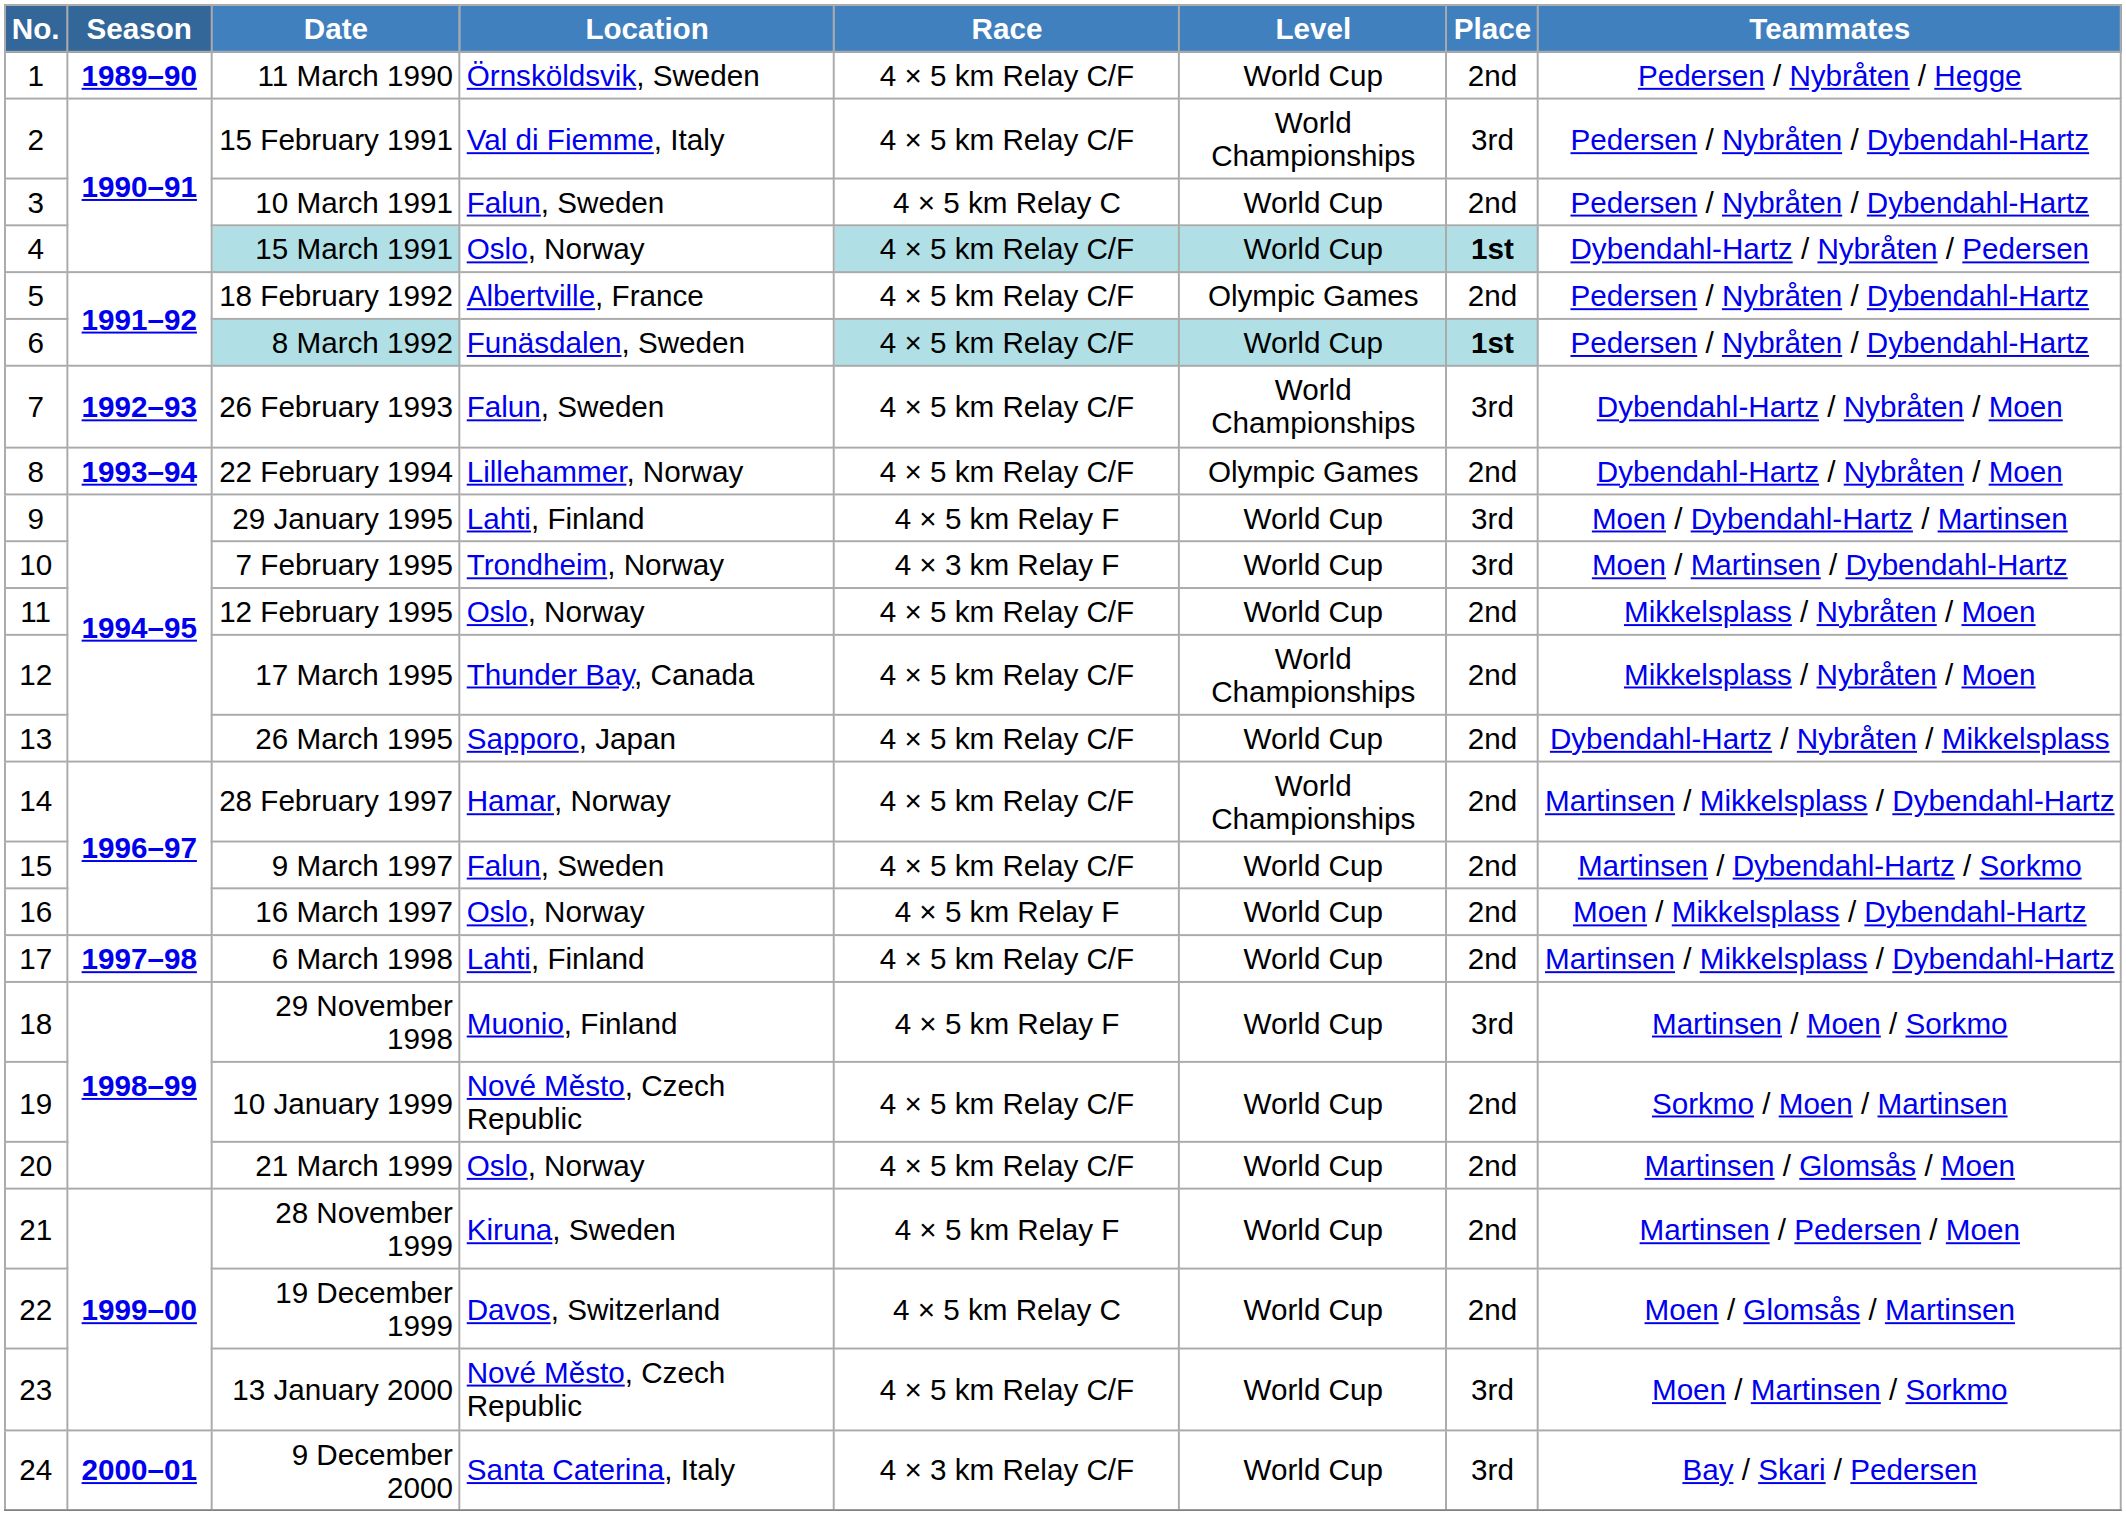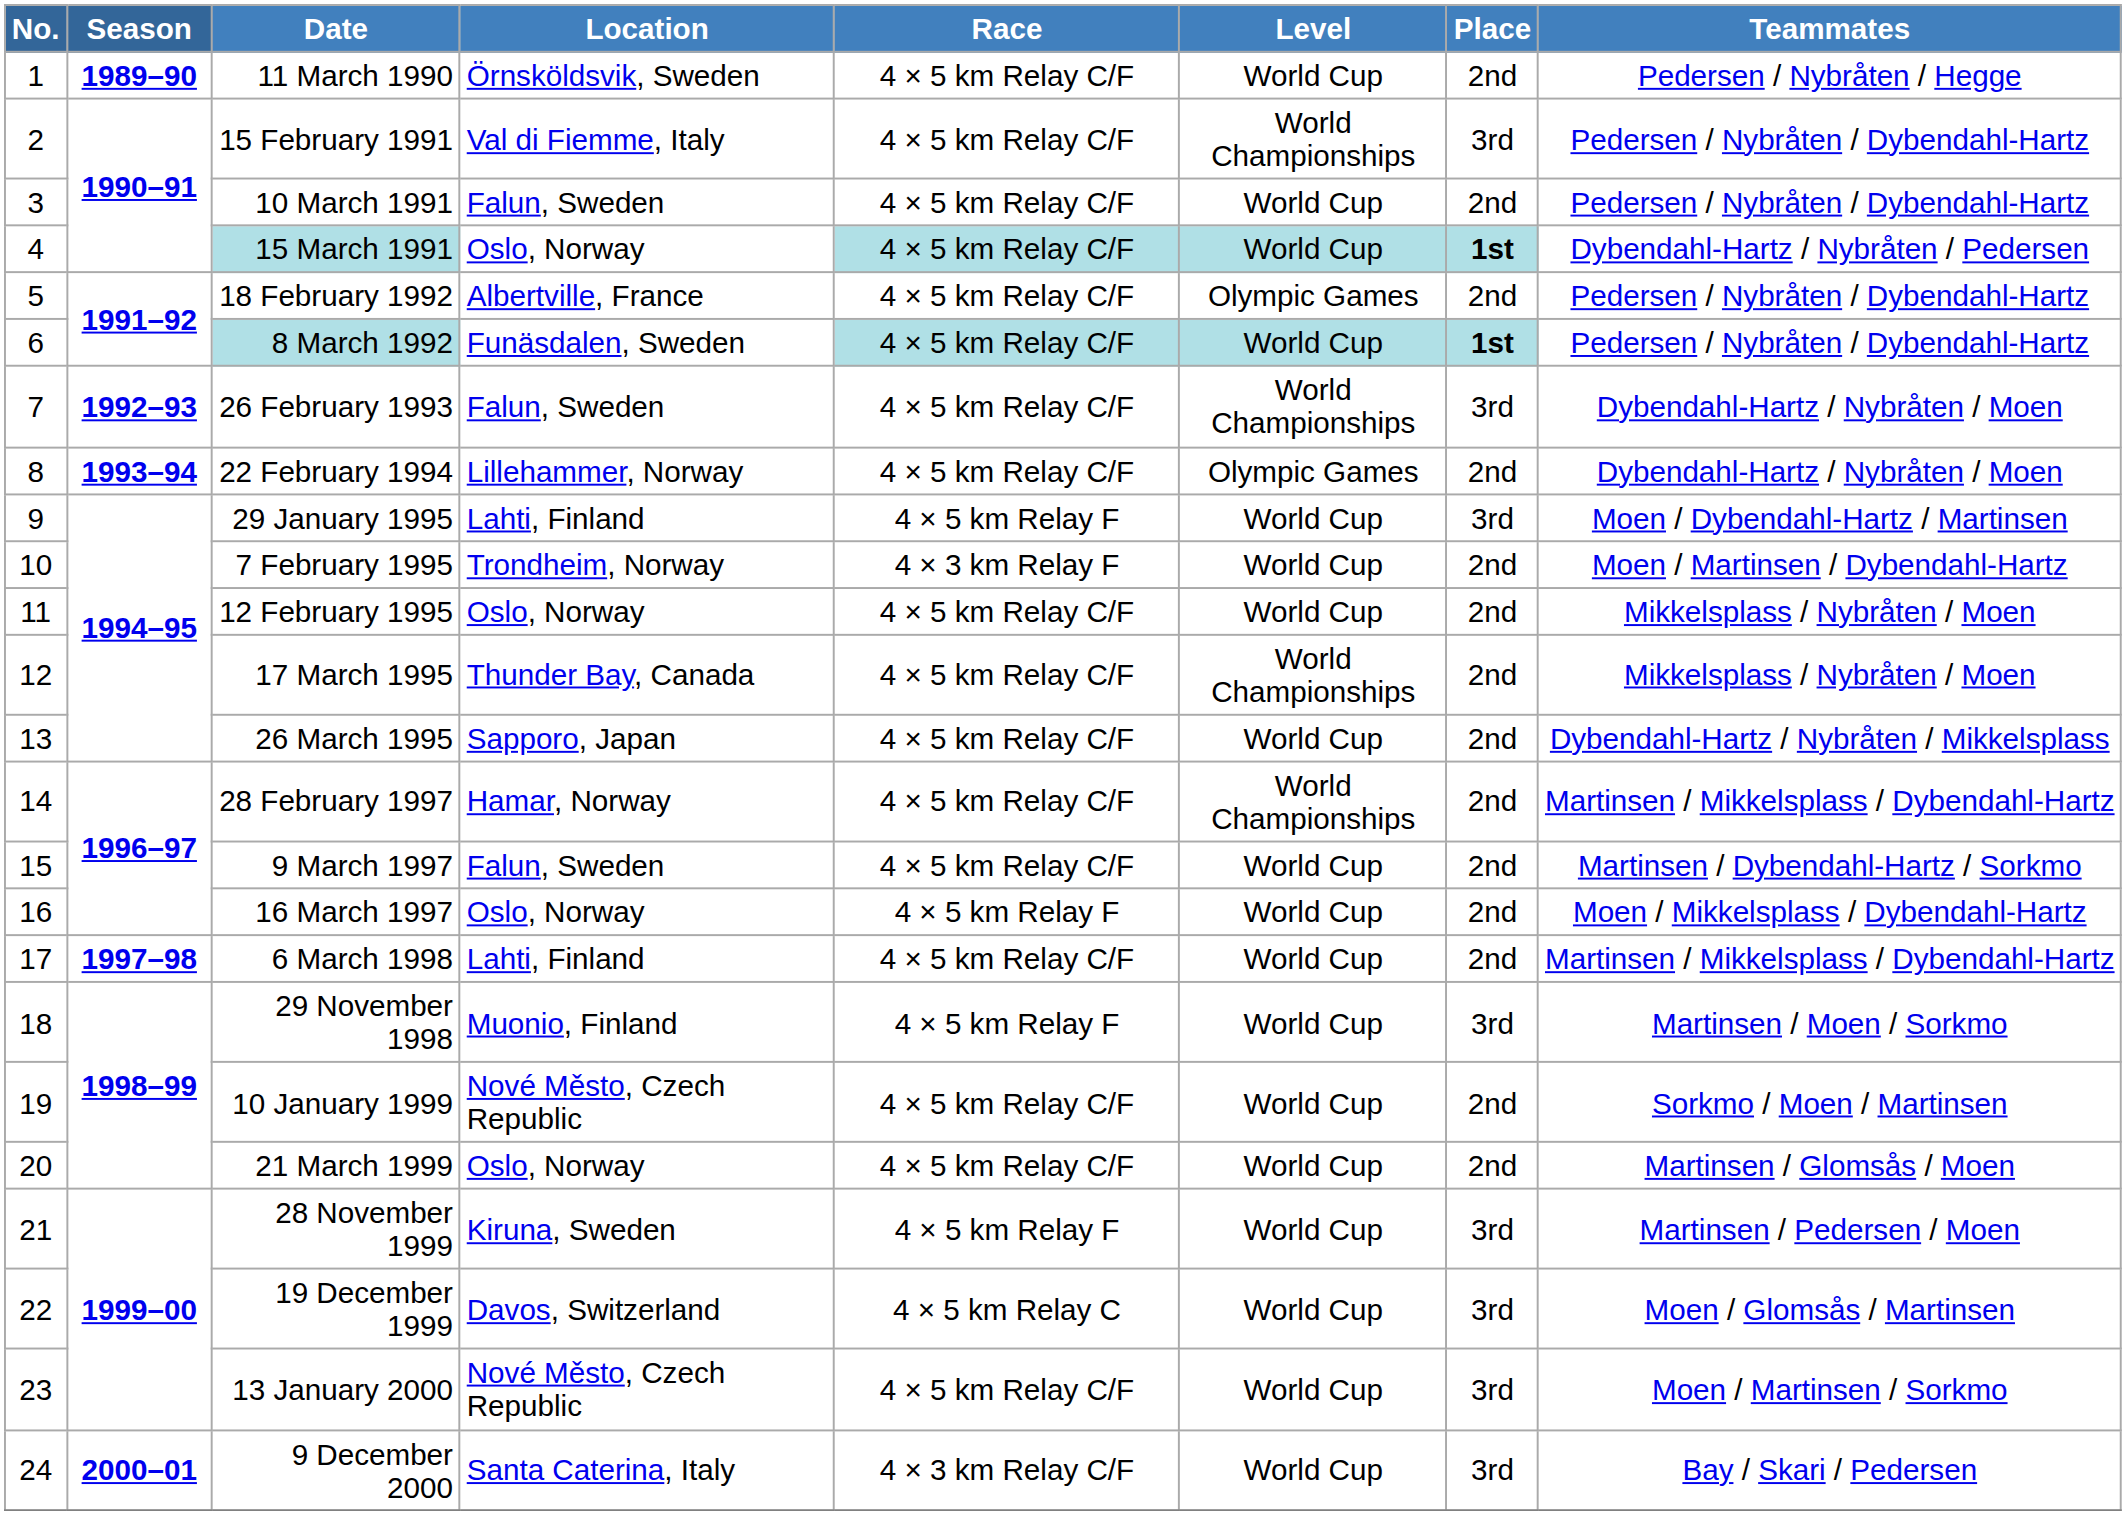(1007, 203) 4 × 5 km Relay C -> (1007, 203) 4 × 5 km Relay C/F
(1493, 564) 3rd -> (1492, 564) 2nd
(1492, 1229) 2nd -> (1493, 1229) 3rd
(1492, 1310) 2nd -> (1493, 1310) 3rd
